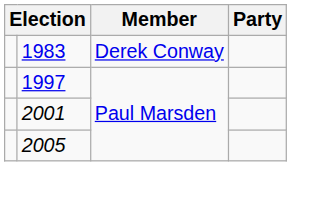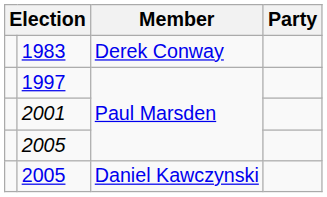+ row: (44, 176)
